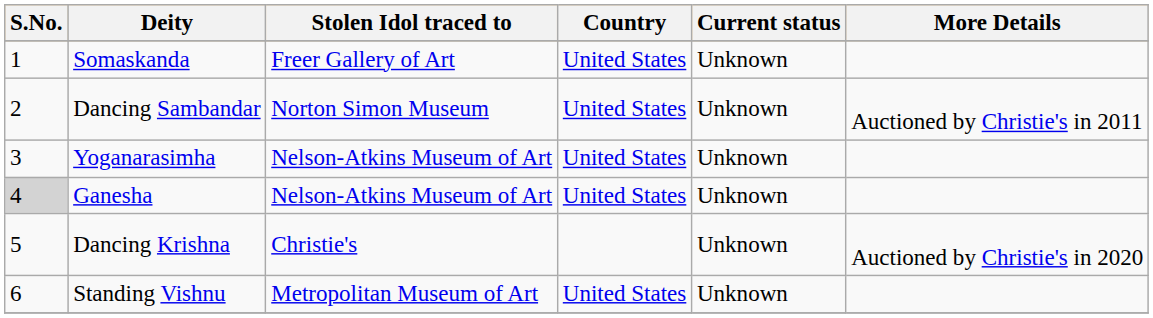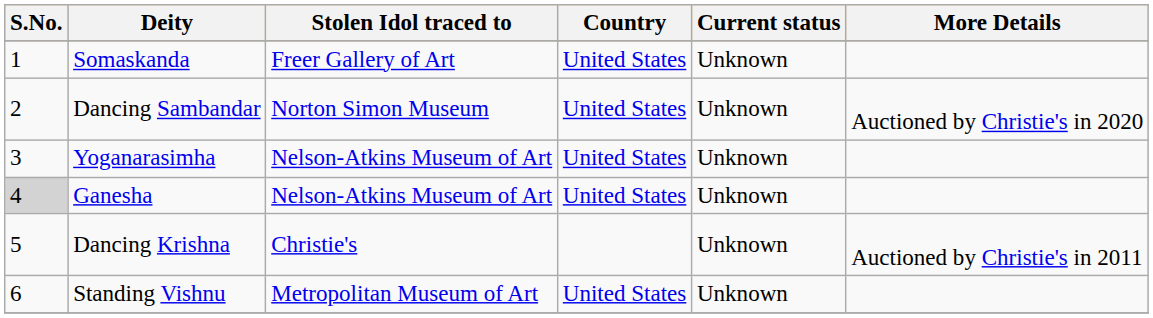(997, 121) Auctioned by Christie's in 2011 -> (997, 121) Auctioned by Christie's in 2020
(997, 257) Auctioned by Christie's in 2020 -> (997, 257) Auctioned by Christie's in 2011
